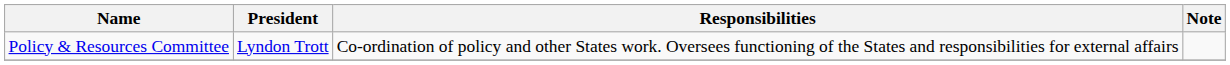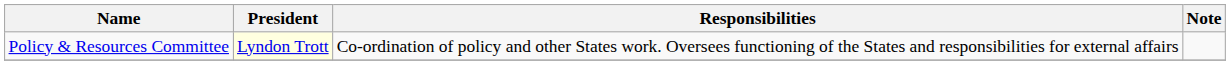(283, 45) no background -> (283, 45) lightyellow background
